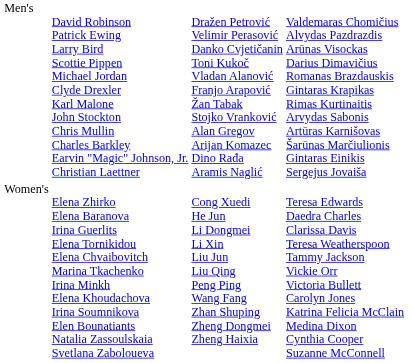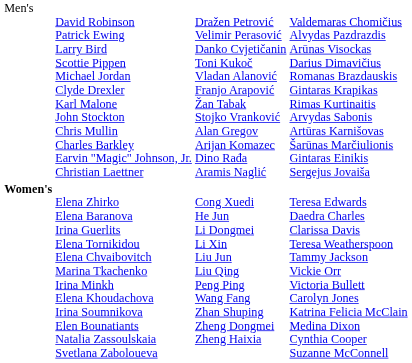(27, 189) normal -> (28, 189) bold
